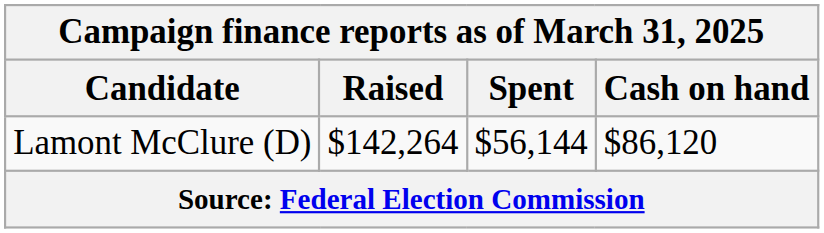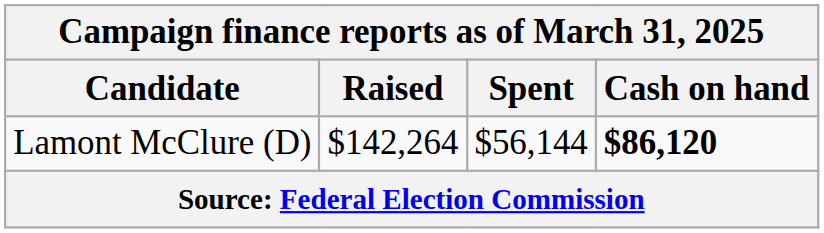(661, 142) normal -> (661, 142) bold
